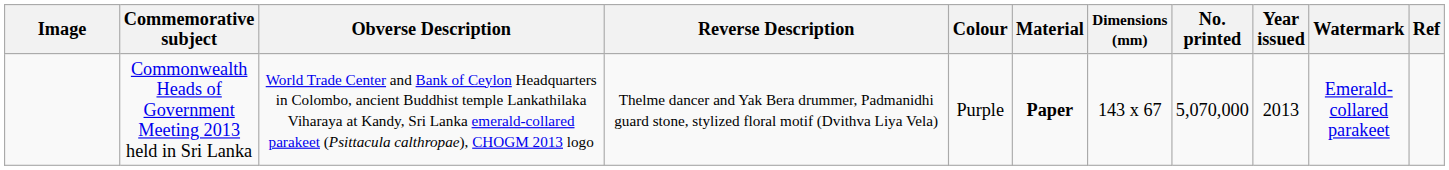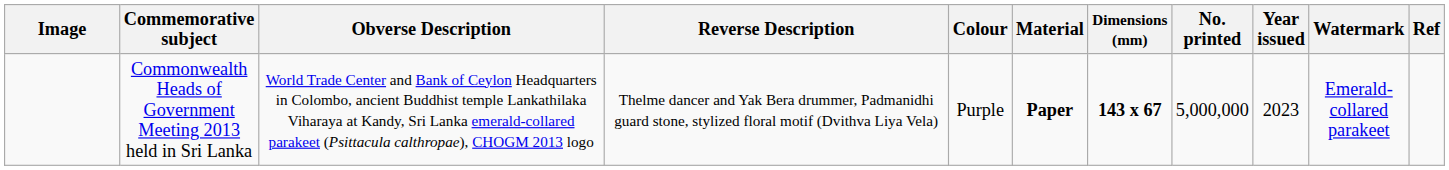(1130, 109) normal -> (1130, 109) bold
(1212, 109) 5,070,000 -> (1212, 109) 5,000,000
(1281, 109) 2013 -> (1281, 109) 2023
